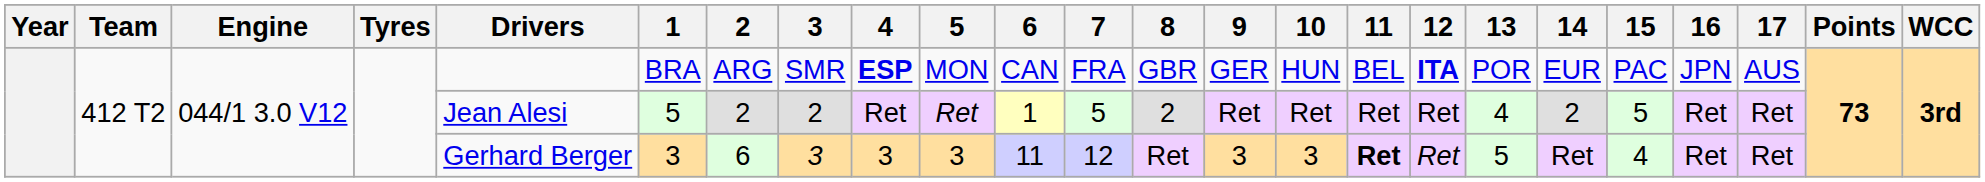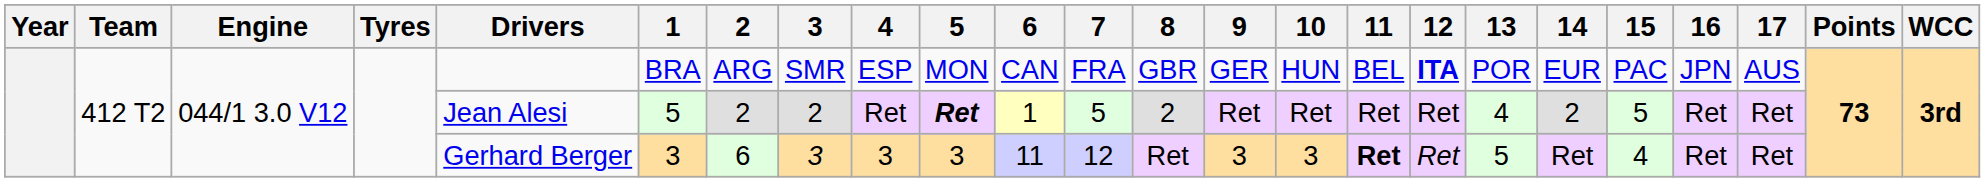(885, 70) bold -> (885, 70) normal
(957, 113) normal -> (957, 113) bold
